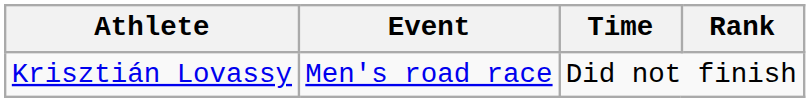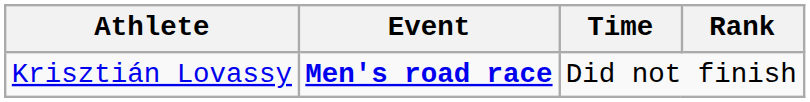(429, 74) normal -> (429, 74) bold
